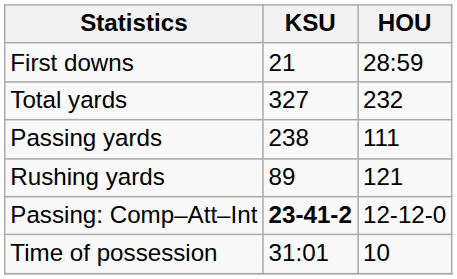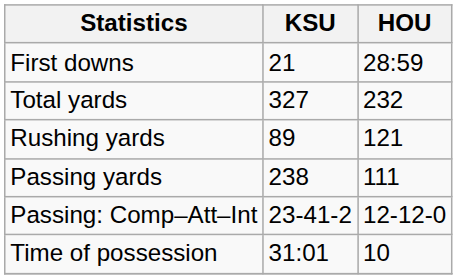rows swapped: (88, 177) <-> (86, 138)
(310, 215) bold -> (310, 215) normal
